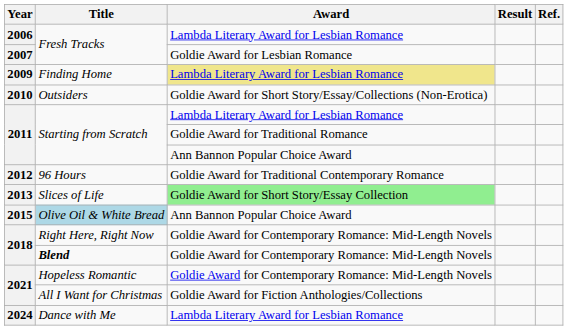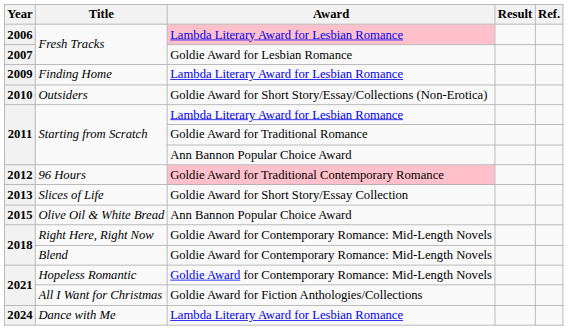(287, 34) no background -> (287, 34) pink background
(287, 74) khaki background -> (287, 74) no background
(307, 174) no background -> (307, 174) pink background
(289, 194) lightgreen background -> (289, 194) no background
(101, 214) lightblue background -> (101, 214) no background
(54, 255) bold -> (53, 255) normal
